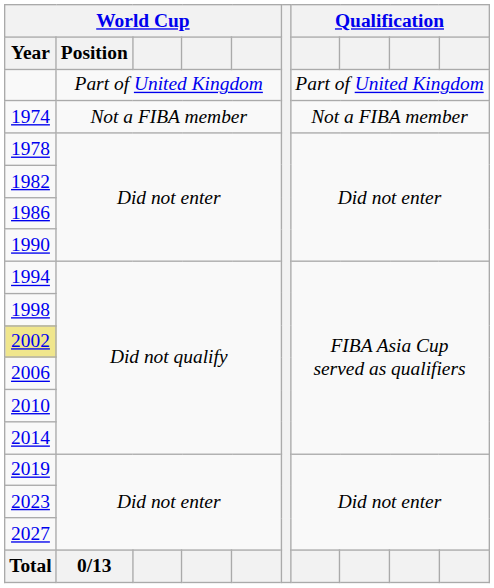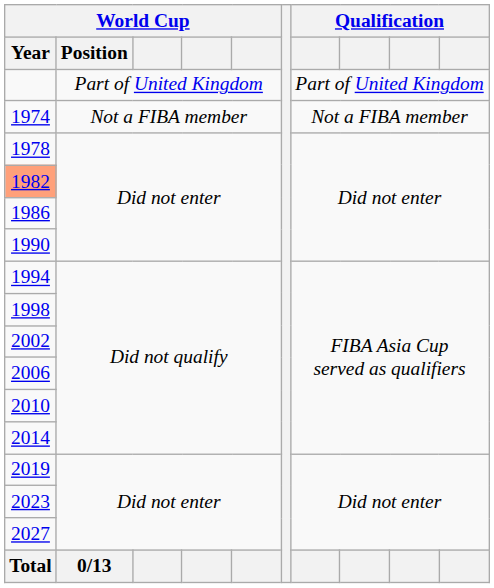(30, 181) no background -> (30, 181) lightsalmon background
(30, 341) khaki background -> (30, 341) no background
